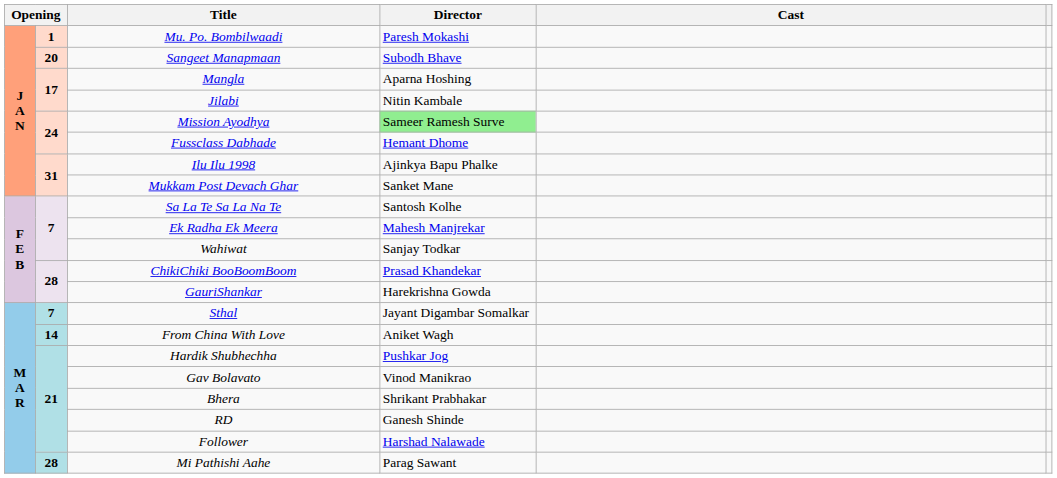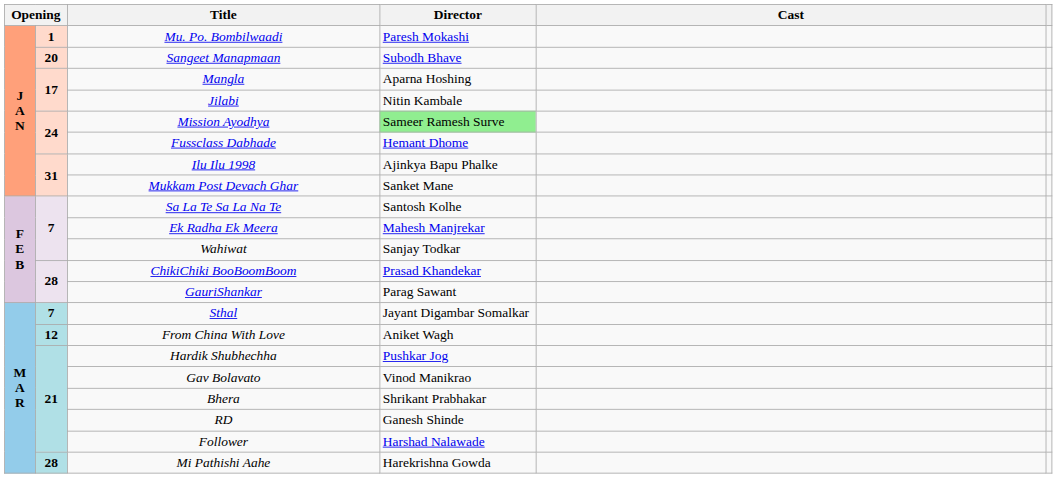(437, 292) Harekrishna Gowda -> (420, 292) Parag Sawant
(51, 334) 14 -> (51, 334) 12
(420, 462) Parag Sawant -> (437, 462) Harekrishna Gowda
